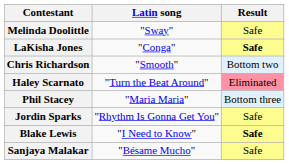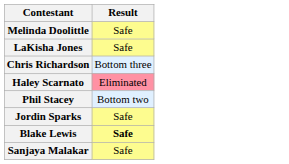- column: (157, 13)
(253, 47) bold -> (123, 47) normal
(253, 64) Bottom two -> (123, 64) Bottom three
(253, 99) Bottom three -> (123, 99) Bottom two
